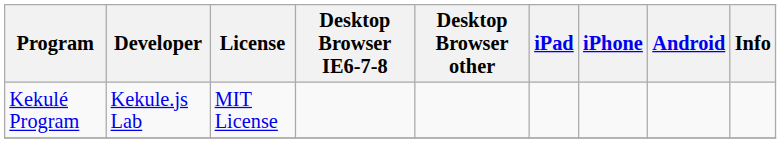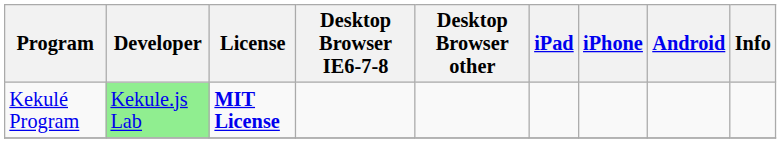(149, 109) no background -> (149, 109) lightgreen background
(246, 109) normal -> (247, 109) bold
